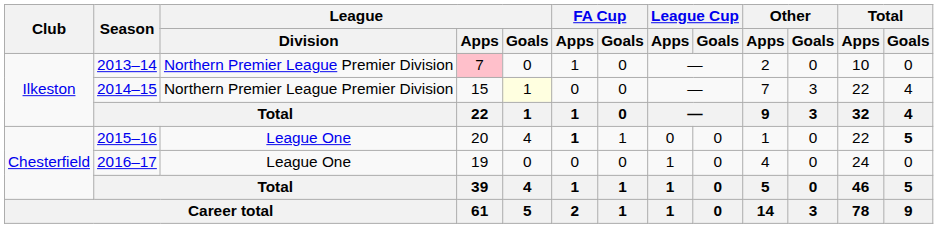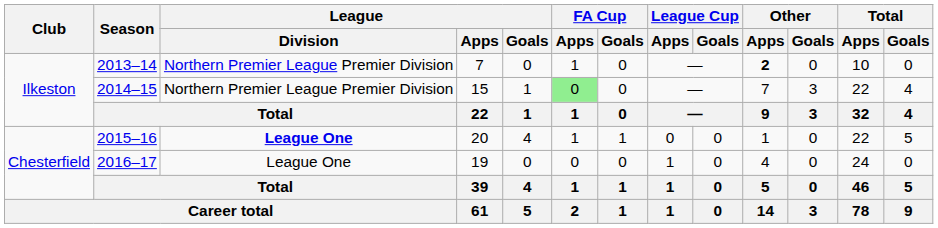(480, 65) pink background -> (480, 65) no background
(765, 65) normal -> (765, 65) bold
(527, 89) lightyellow background -> (527, 89) no background
(575, 89) no background -> (575, 89) lightgreen background
(309, 138) normal -> (309, 138) bold
(575, 138) bold -> (575, 138) normal
(908, 138) bold -> (908, 138) normal
